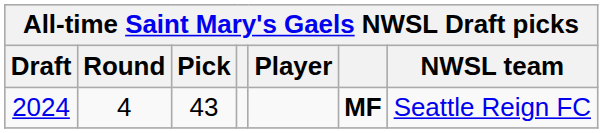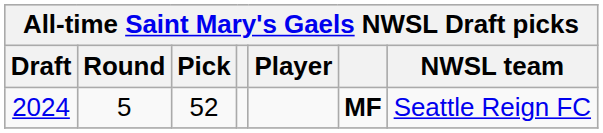(124, 107) 4 -> (124, 107) 5
(204, 107) 43 -> (204, 107) 52
